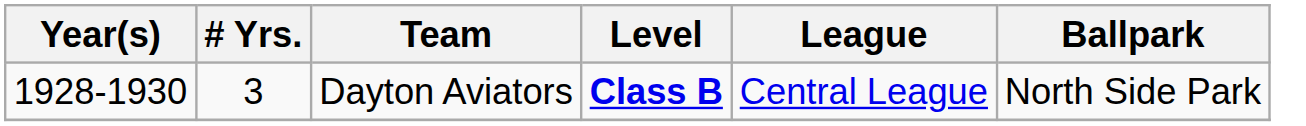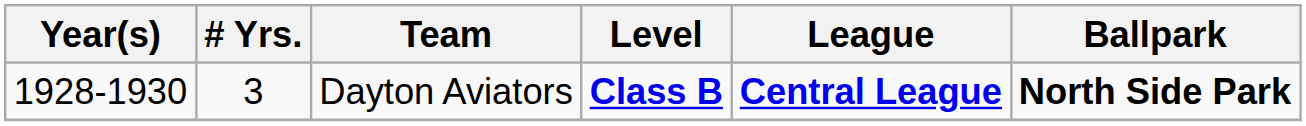(864, 92) normal -> (871, 92) bold
(1133, 92) normal -> (1155, 92) bold
